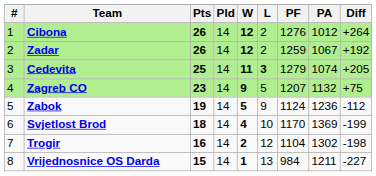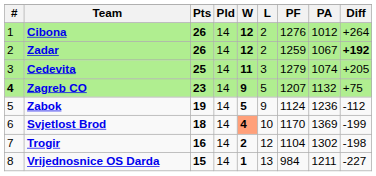(356, 50) normal -> (356, 50) bold
(263, 69) bold -> (263, 69) normal
(10, 87) normal -> (10, 87) bold
(243, 124) no background -> (243, 124) lightsalmon background
